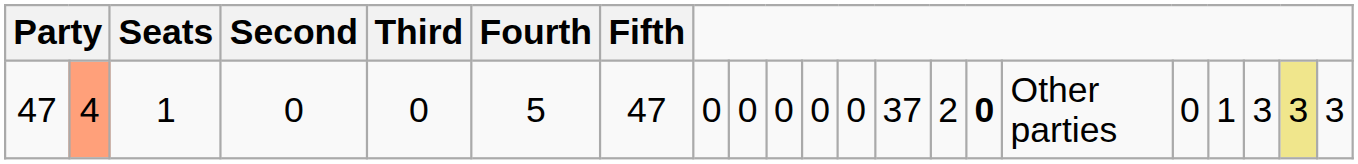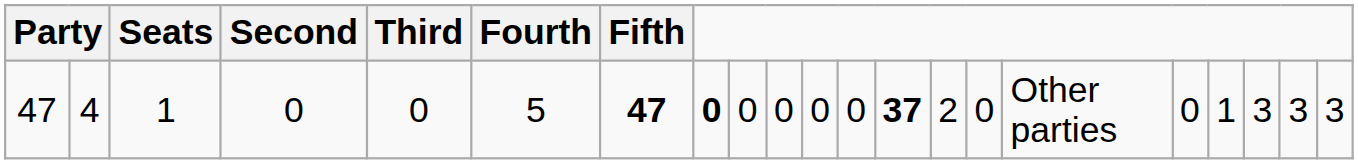(90, 108) lightsalmon background -> (90, 108) no background
(647, 108) normal -> (647, 108) bold
(712, 108) normal -> (712, 108) bold
(902, 108) normal -> (902, 108) bold
(984, 108) bold -> (984, 108) normal
(1298, 108) khaki background -> (1298, 108) no background
